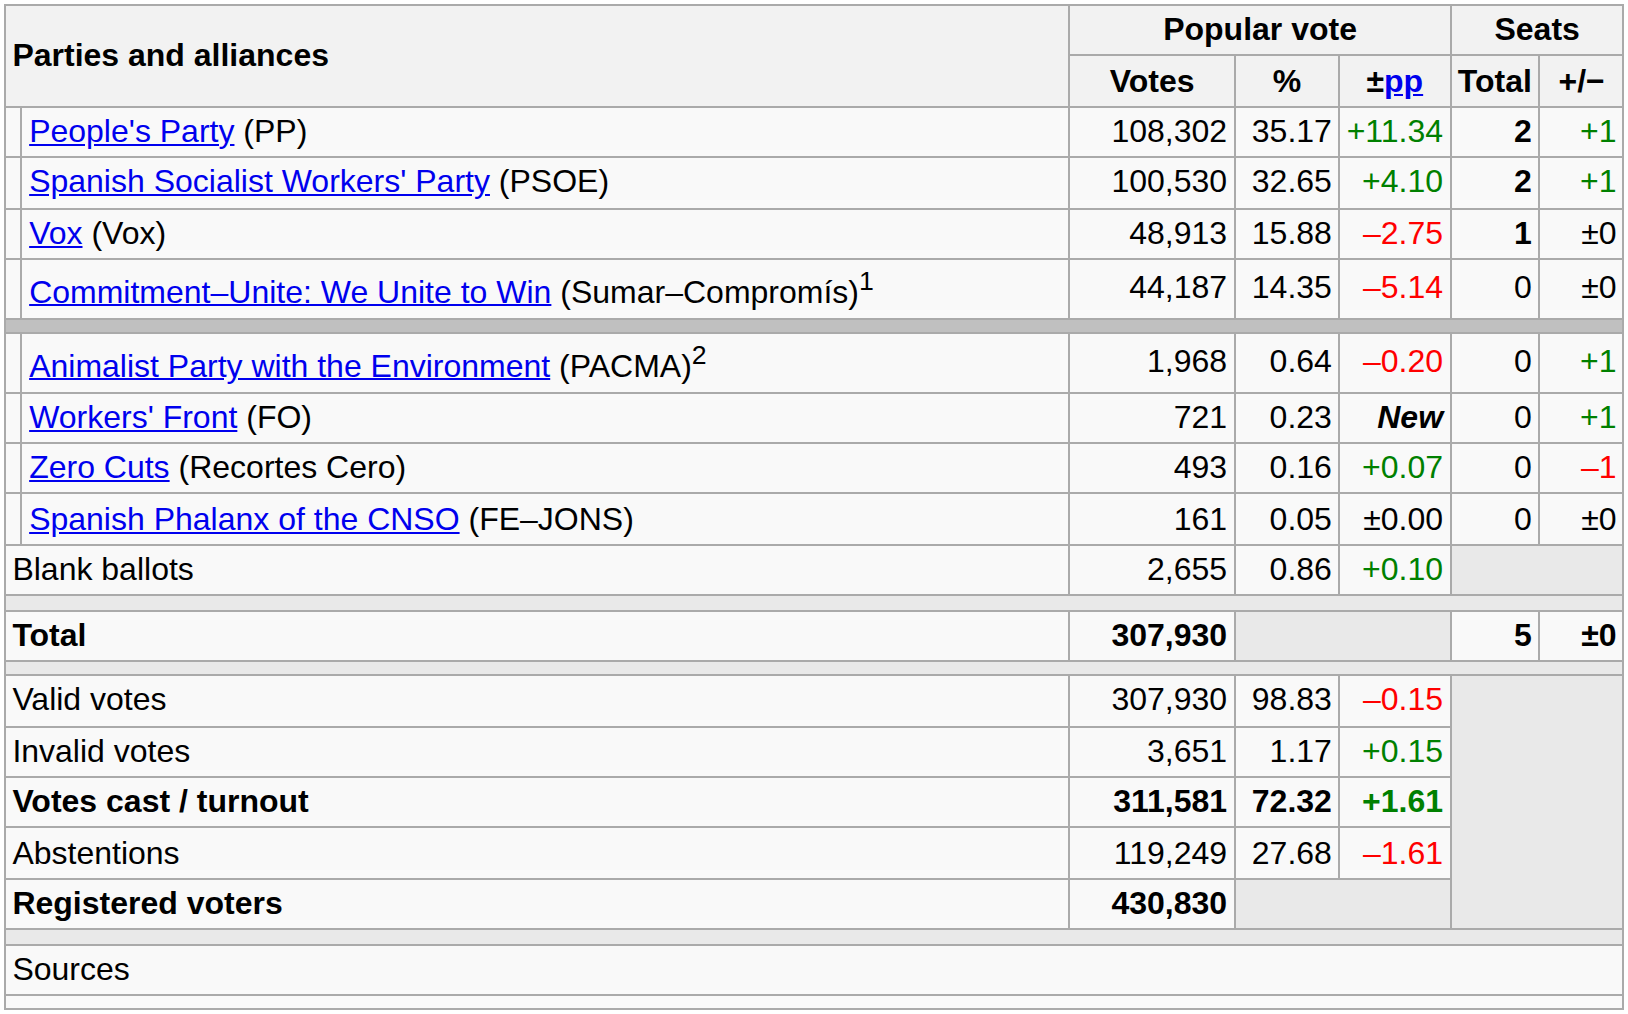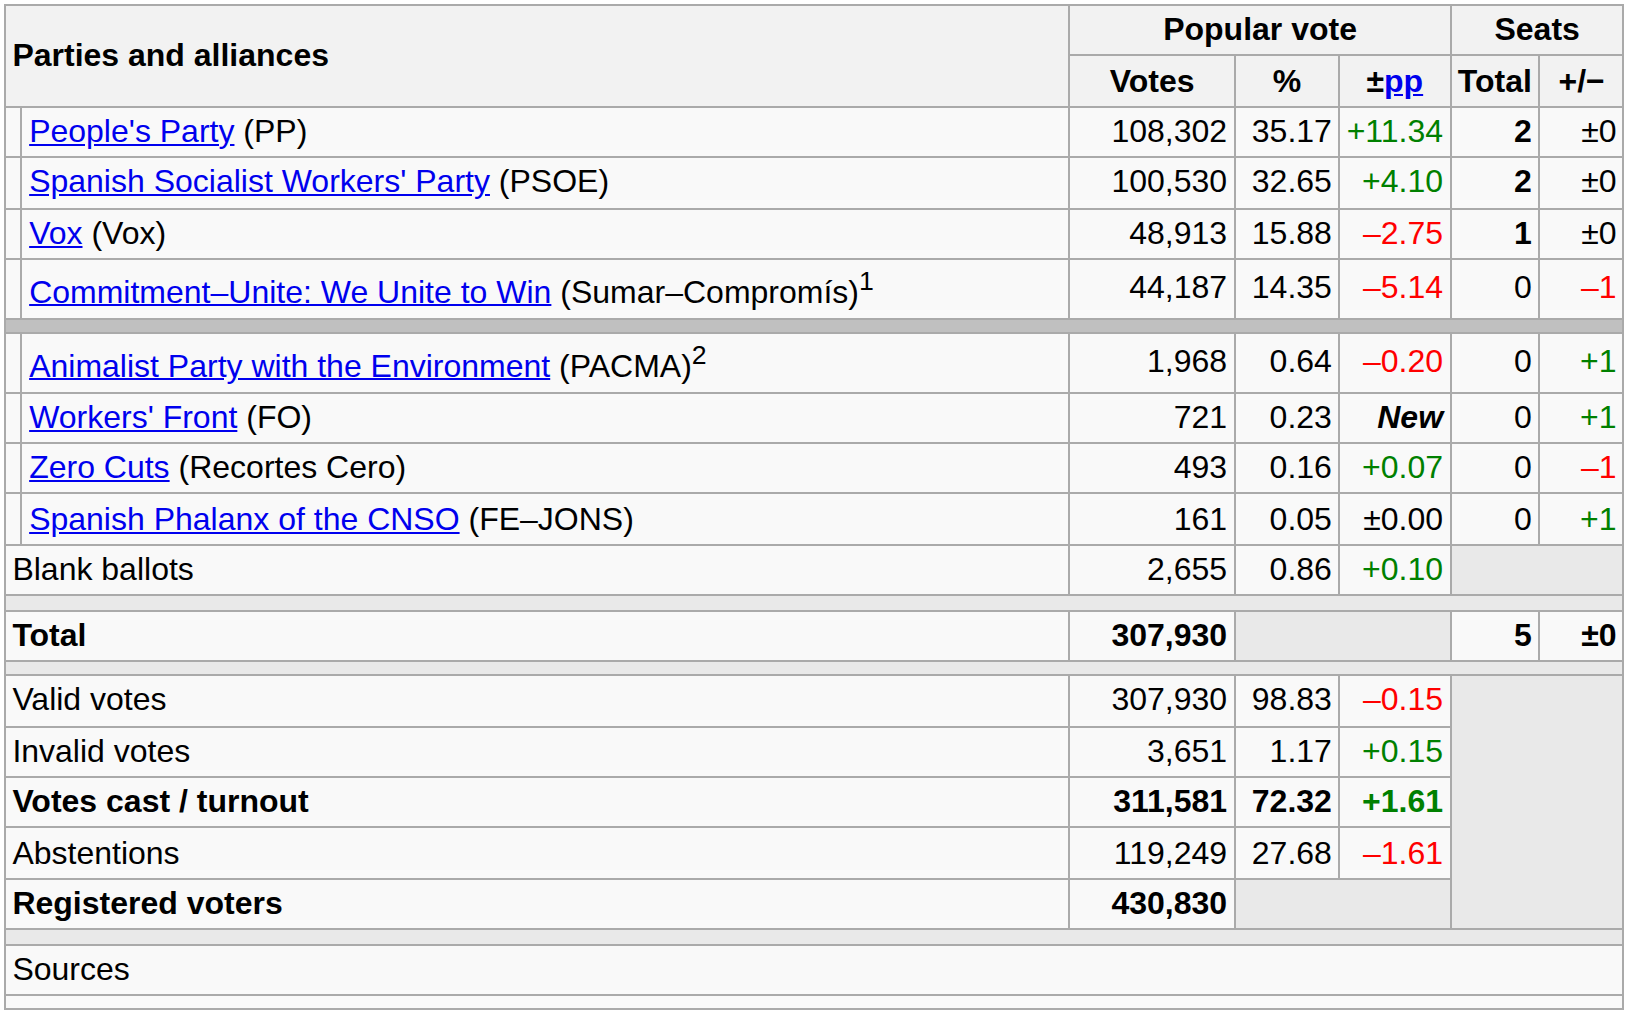(1598, 131) +1 -> (1599, 131) ±0
(1598, 182) +1 -> (1599, 182) ±0
(1599, 287) ±0 -> (1599, 287) –1
(1599, 518) ±0 -> (1598, 518) +1
